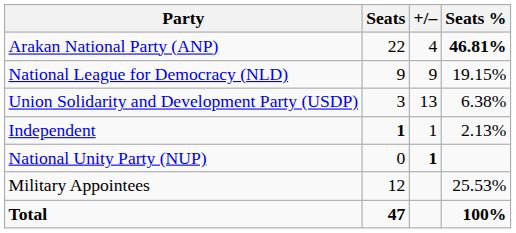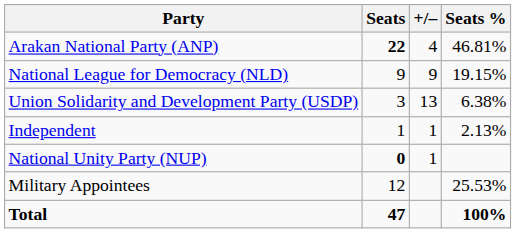(397, 46) normal -> (397, 46) bold
(478, 46) bold -> (479, 46) normal
(401, 130) bold -> (401, 130) normal
(401, 158) normal -> (401, 158) bold
(433, 158) bold -> (433, 158) normal
